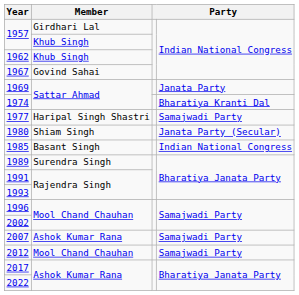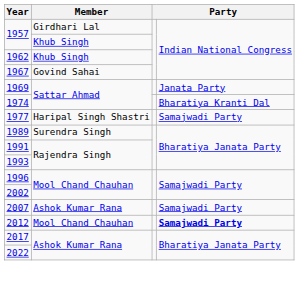- row: (18, 132)
- row: (18, 147)
(200, 253) normal -> (200, 222) bold
